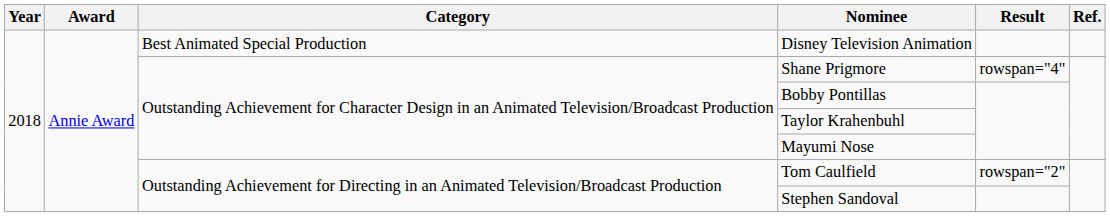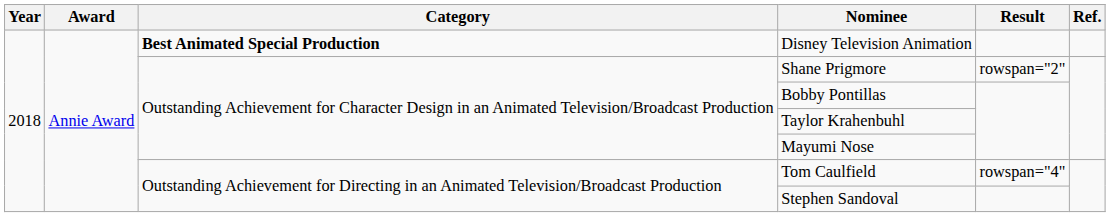(254, 43) normal -> (261, 43) bold
(1022, 69) rowspan="4" -> (1022, 69) rowspan="2"
(1022, 172) rowspan="2" -> (1022, 172) rowspan="4"
